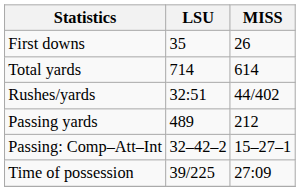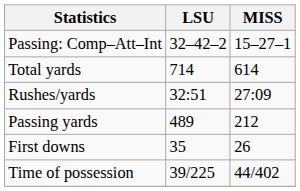rows swapped: (47, 43) <-> (85, 147)
(257, 95) 44/402 -> (253, 95) 27:09
(253, 173) 27:09 -> (257, 173) 44/402
